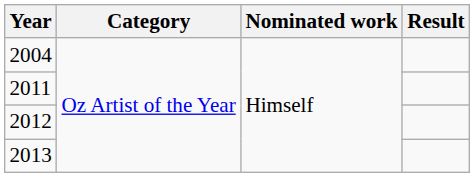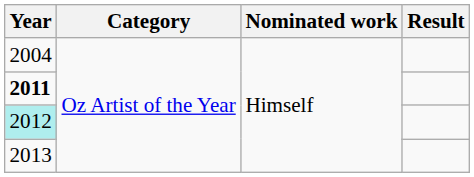(30, 88) normal -> (30, 88) bold
(31, 121) no background -> (31, 121) paleturquoise background
